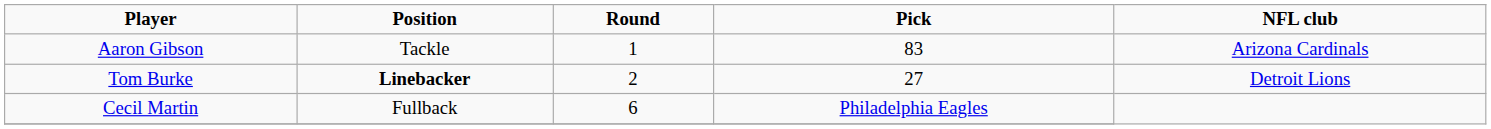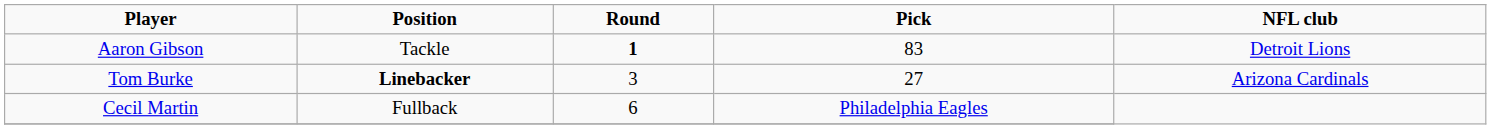(633, 49) normal -> (633, 49) bold
(1300, 49) Arizona Cardinals -> (1300, 49) Detroit Lions
(633, 78) 2 -> (633, 78) 3
(1300, 78) Detroit Lions -> (1300, 78) Arizona Cardinals
